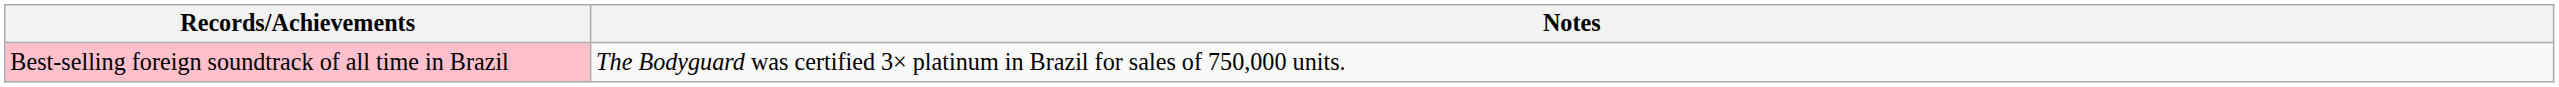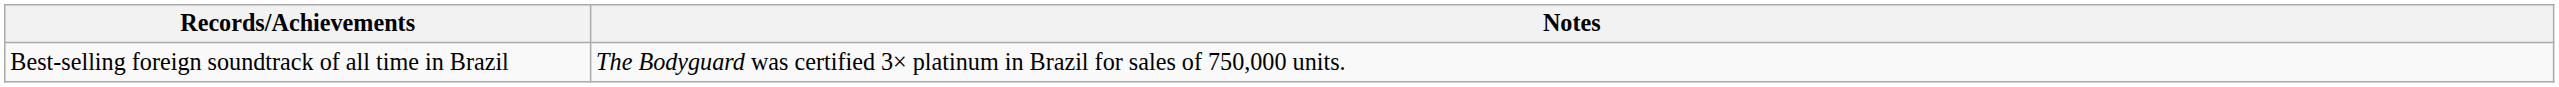(260, 61) pink background -> (260, 61) no background
